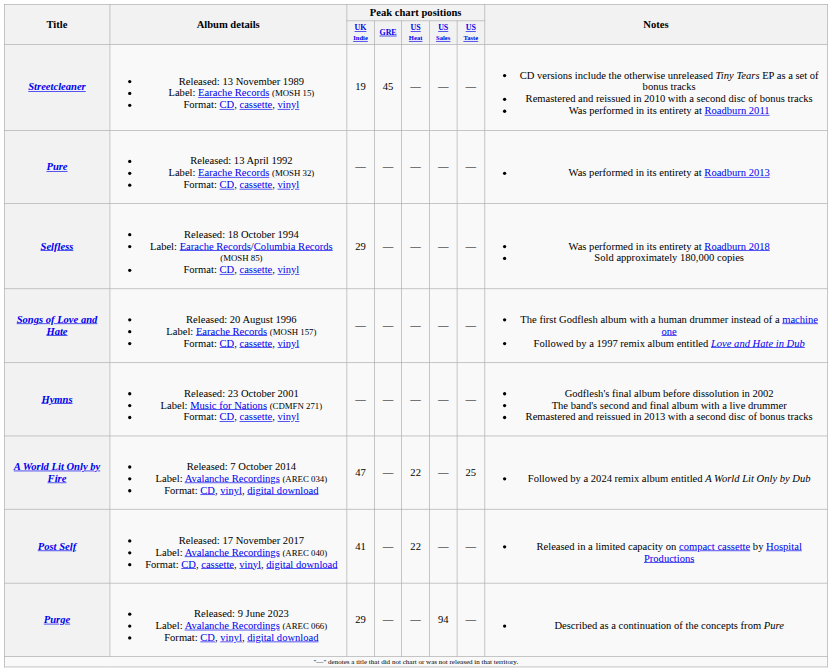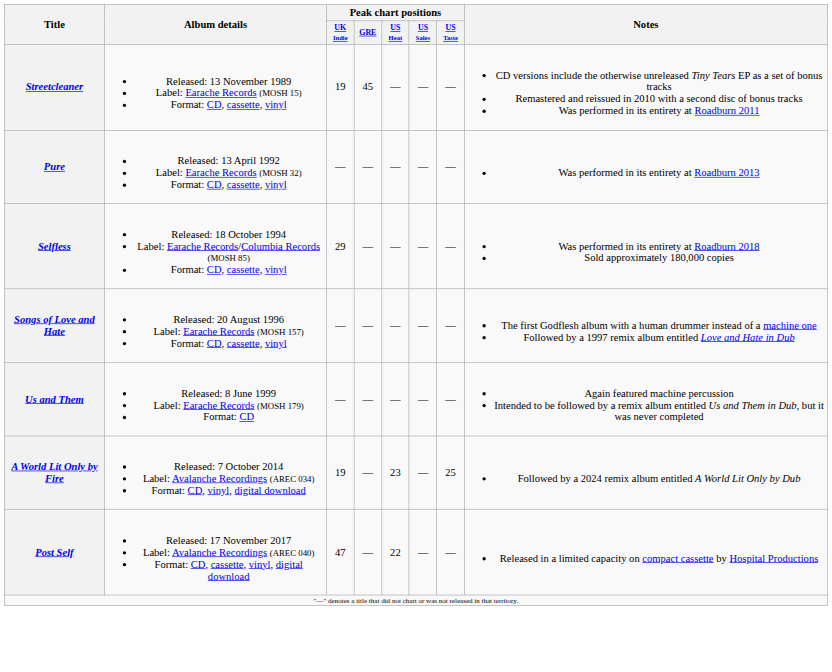+ row: (54, 399)
- row: (57, 399)
(360, 472) 47 -> (340, 472) 19
(416, 472) 22 -> (395, 472) 23
(360, 546) 41 -> (340, 552) 47
- row: (57, 619)
